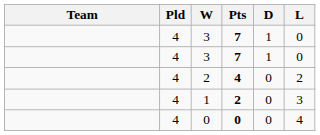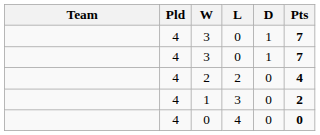columns swapped: (300, 15) <-> (237, 15)
